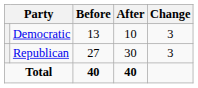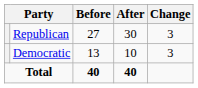rows swapped: (41, 53) <-> (42, 33)
